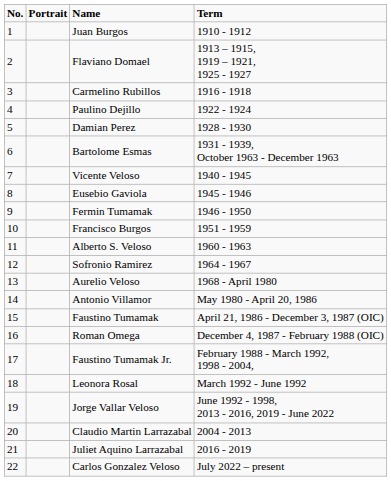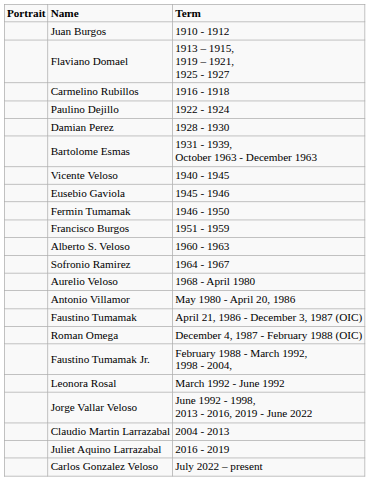- column: (15, 13)
